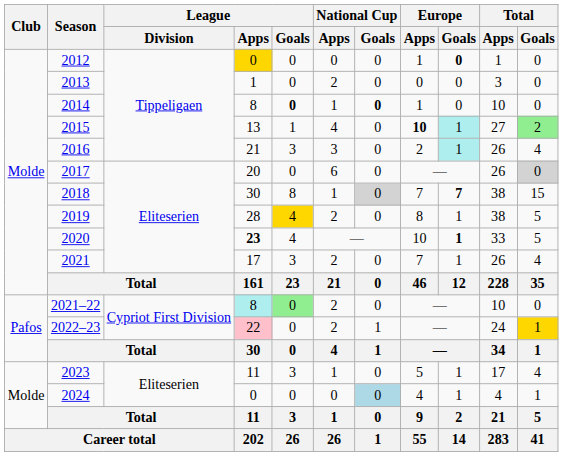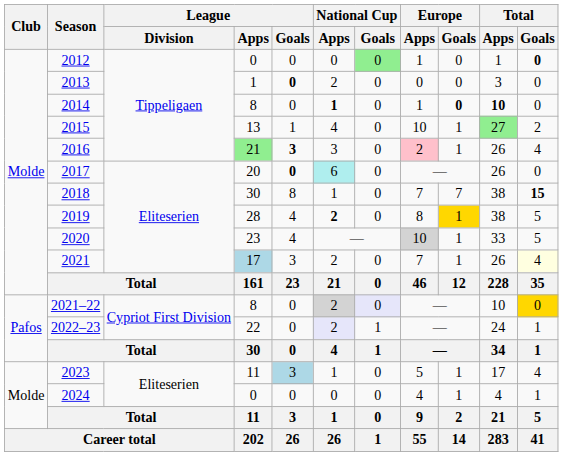(253, 60) gold background -> (253, 60) no background
(378, 60) no background -> (378, 60) lightgreen background
(459, 60) bold -> (459, 60) normal
(538, 60) normal -> (538, 60) bold
(293, 82) normal -> (293, 82) bold
(293, 104) bold -> (293, 104) normal
(334, 104) normal -> (334, 104) bold
(378, 104) bold -> (378, 104) normal
(459, 104) normal -> (459, 104) bold
(498, 104) normal -> (498, 104) bold
(419, 127) bold -> (419, 127) normal
(459, 127) paleturquoise background -> (459, 127) no background
(498, 127) no background -> (498, 127) lightgreen background
(538, 127) lightgreen background -> (538, 127) no background
(253, 149) no background -> (253, 149) lightgreen background
(293, 149) normal -> (293, 149) bold
(419, 149) no background -> (419, 149) pink background
(459, 149) paleturquoise background -> (459, 149) no background
(293, 171) normal -> (293, 171) bold
(334, 171) no background -> (334, 171) paleturquoise background
(538, 171) lightgrey background -> (538, 171) no background
(378, 194) lightgrey background -> (378, 194) no background
(459, 194) bold -> (459, 194) normal
(538, 194) normal -> (538, 194) bold
(293, 216) gold background -> (293, 216) no background
(334, 216) normal -> (334, 216) bold
(459, 216) no background -> (459, 216) gold background
(253, 238) bold -> (253, 238) normal
(419, 238) no background -> (419, 238) lightgrey background
(459, 238) bold -> (459, 238) normal
(253, 261) no background -> (253, 261) lightblue background
(538, 261) no background -> (538, 261) lightyellow background
(253, 305) paleturquoise background -> (253, 305) no background
(293, 305) lightgreen background -> (293, 305) no background
(334, 305) no background -> (334, 305) lightgrey background
(378, 305) no background -> (378, 305) lavender background
(538, 305) no background -> (538, 305) gold background
(253, 328) pink background -> (253, 328) no background
(334, 328) no background -> (334, 328) lavender background
(538, 328) gold background -> (538, 328) no background
(293, 372) no background -> (293, 372) lightblue background
(378, 395) lightblue background -> (378, 395) no background
